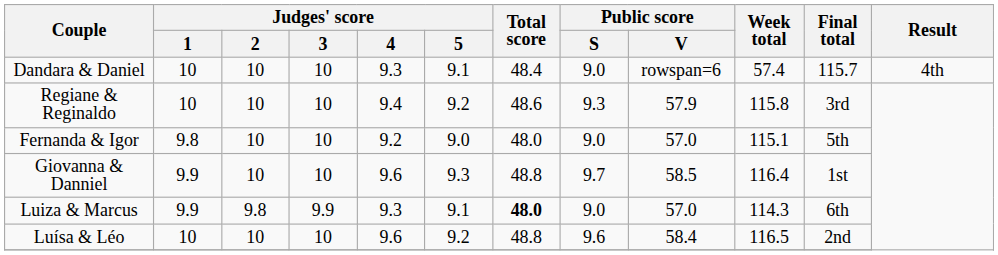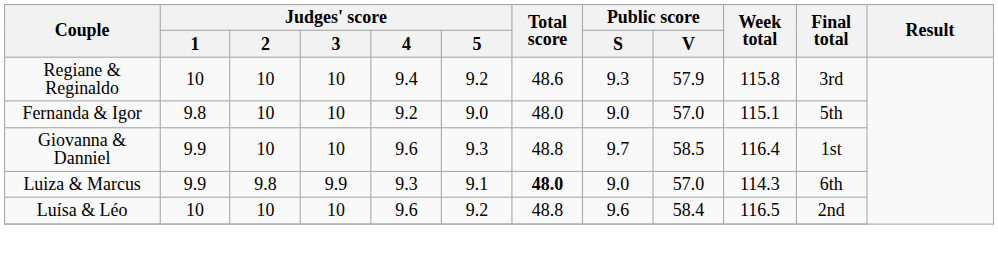- row: (79, 69)
